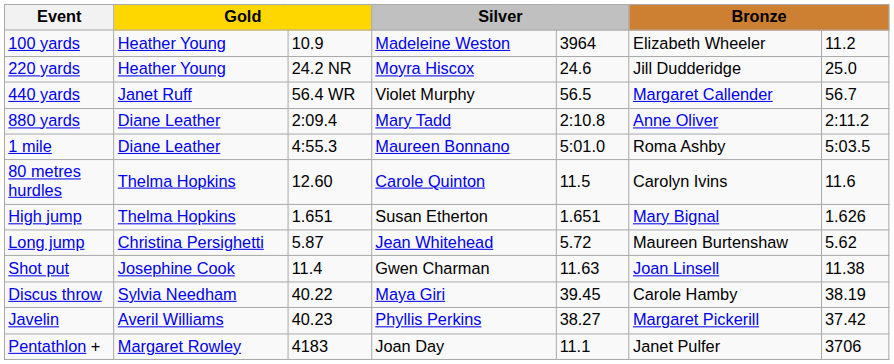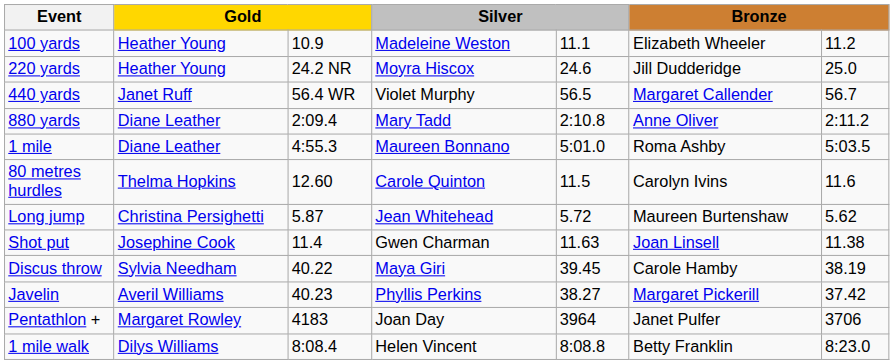(578, 43) 3964 -> (575, 43) 11.1
- row: (45, 216)
(575, 346) 11.1 -> (578, 320) 3964
+ row: (49, 346)
